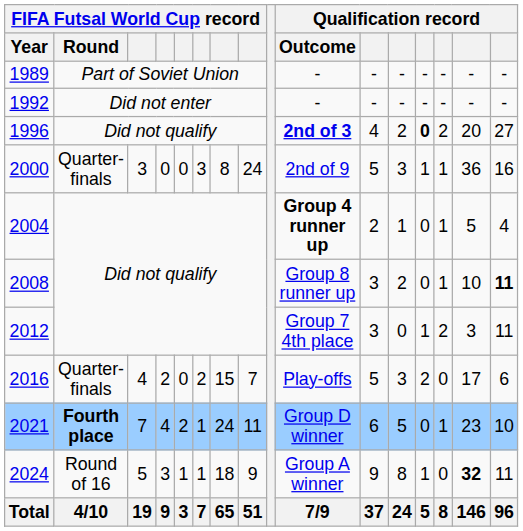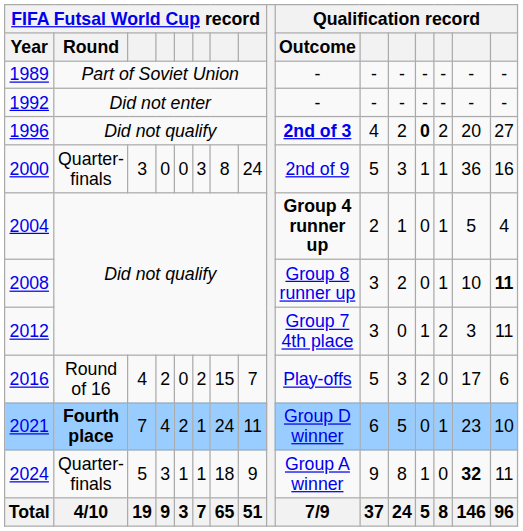(91, 379) Quarter-finals -> (91, 379) Round of 16
(91, 474) Round of 16 -> (91, 474) Quarter-finals
